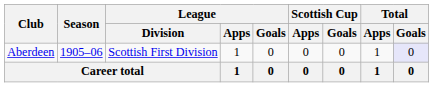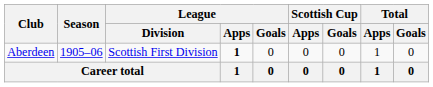(237, 52) normal -> (237, 52) bold
(411, 52) lavender background -> (411, 52) no background
